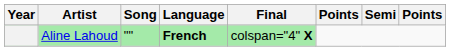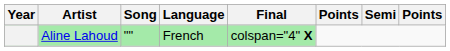(185, 35) bold -> (183, 35) normal
